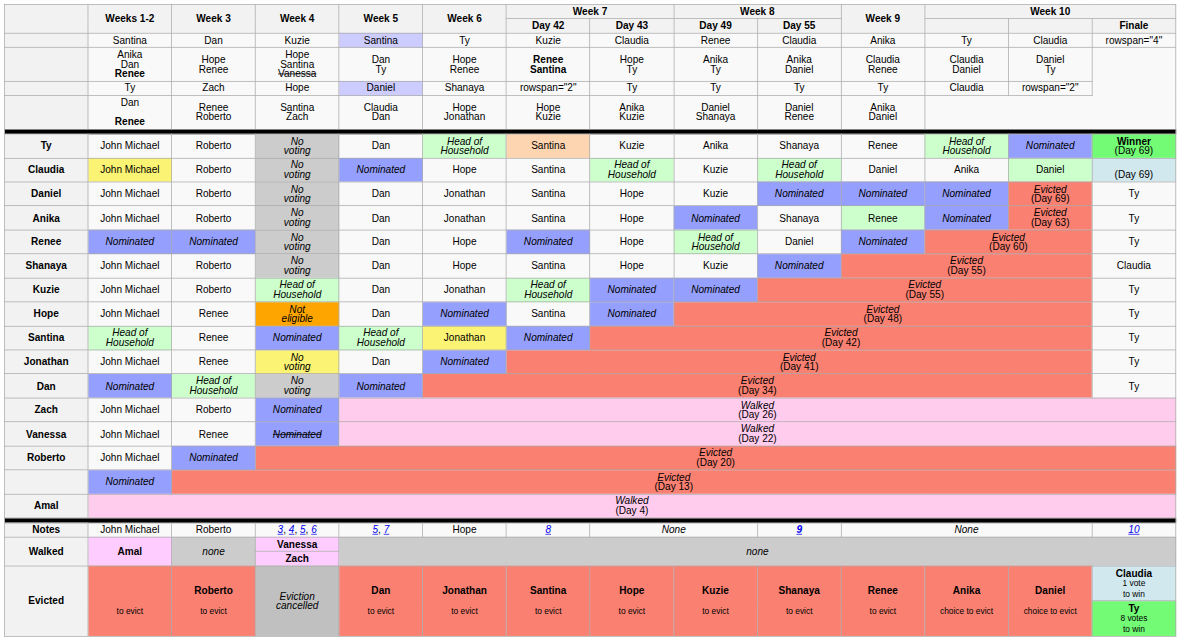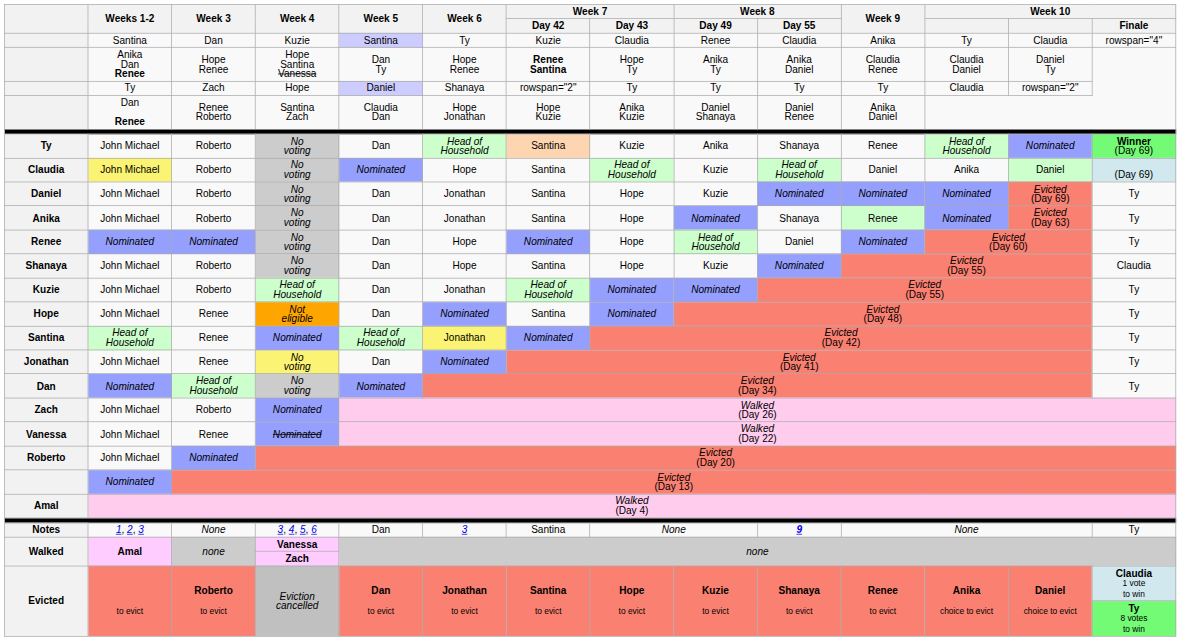(130, 530) John Michael -> (130, 530) 1, 2, 3
(214, 530) Roberto -> (214, 530) None
(381, 530) 5, 7 -> (381, 530) Dan
(465, 530) Hope -> (465, 530) 3
(548, 530) 8 -> (548, 530) Santina
(1134, 530) 10 -> (1134, 530) Ty
